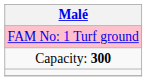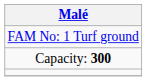(73, 36) pink background -> (73, 36) no background
